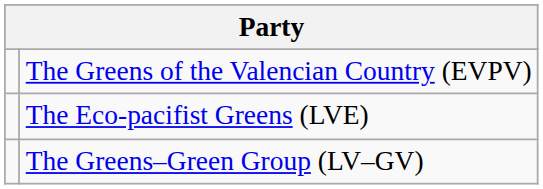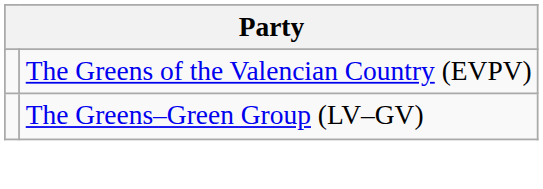- row: (197, 115)
